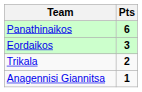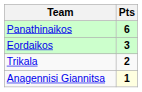(127, 78) no background -> (127, 78) lightyellow background
